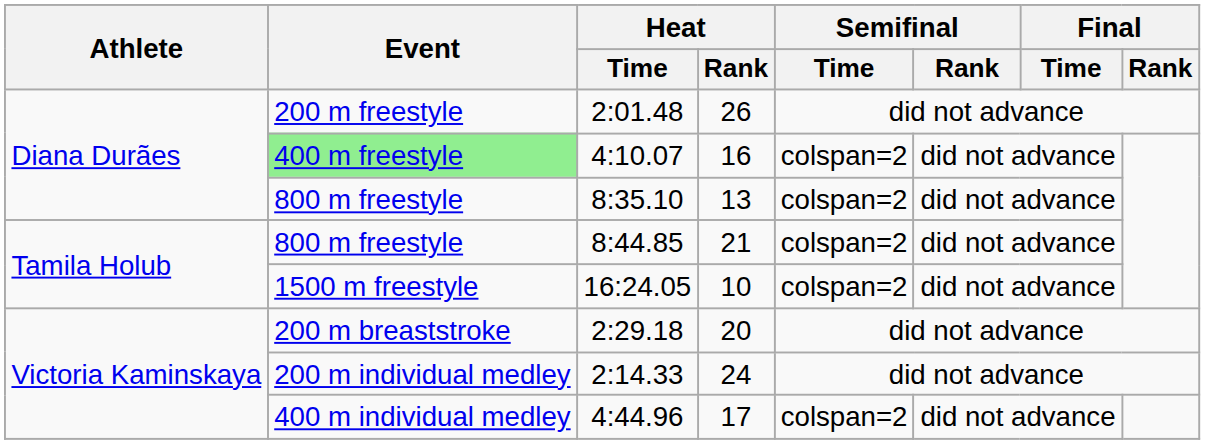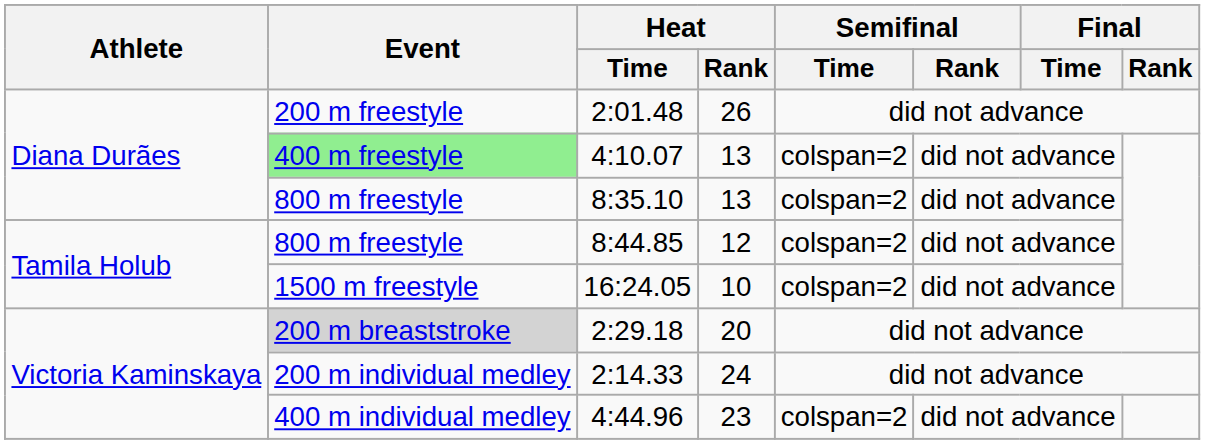(736, 156) 16 -> (736, 156) 13
(736, 243) 21 -> (736, 243) 12
(392, 330) no background -> (392, 330) lightgrey background
(736, 418) 17 -> (736, 418) 23
